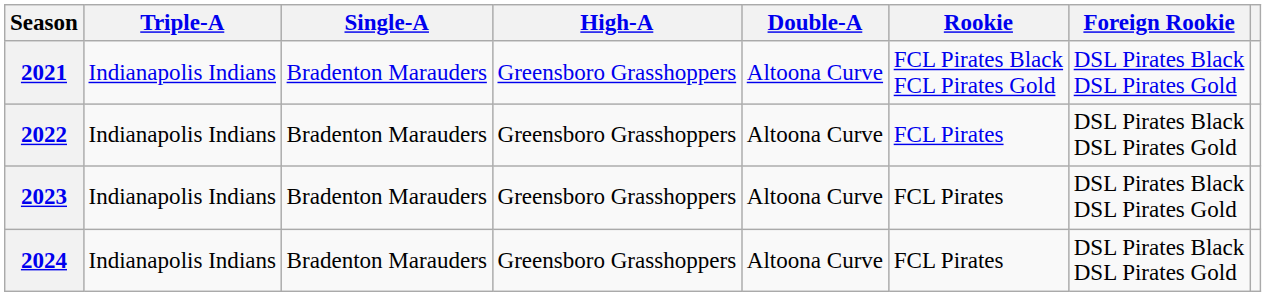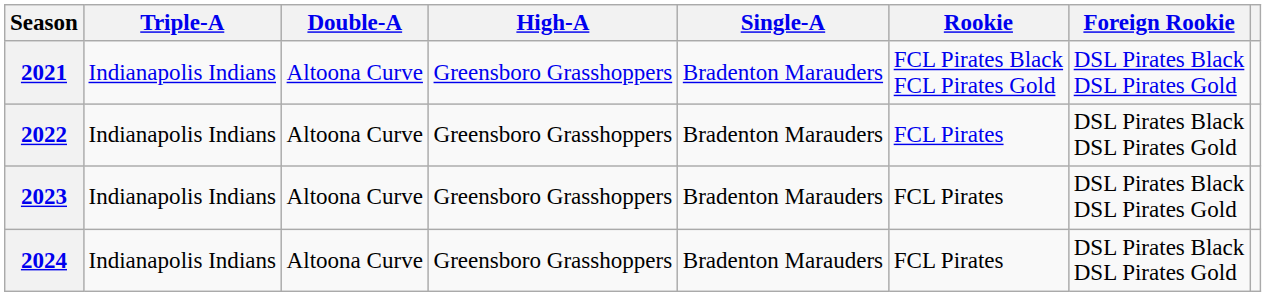columns swapped: (815, 22) <-> (387, 22)
